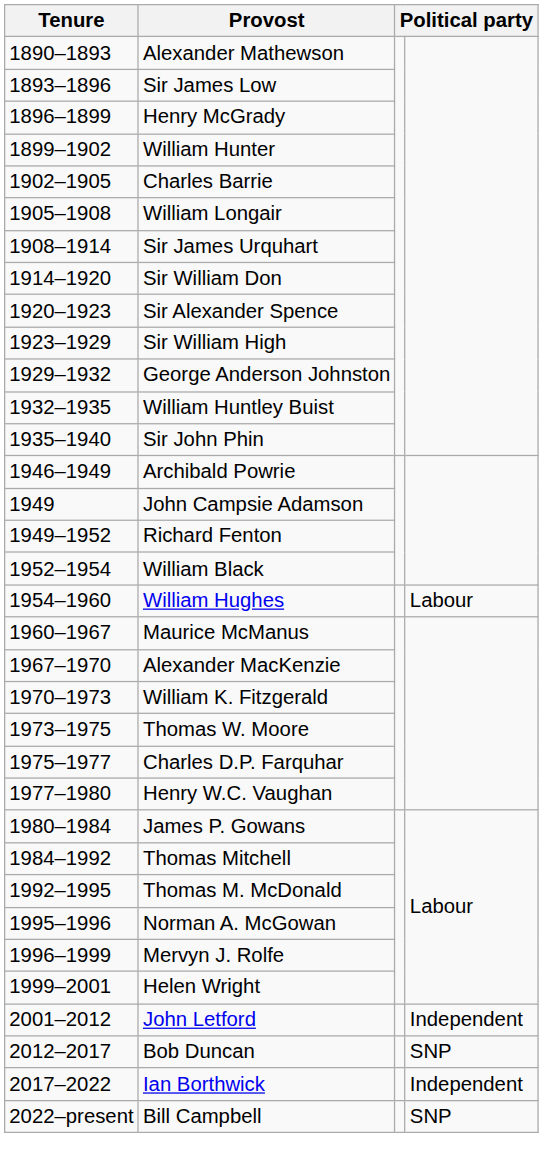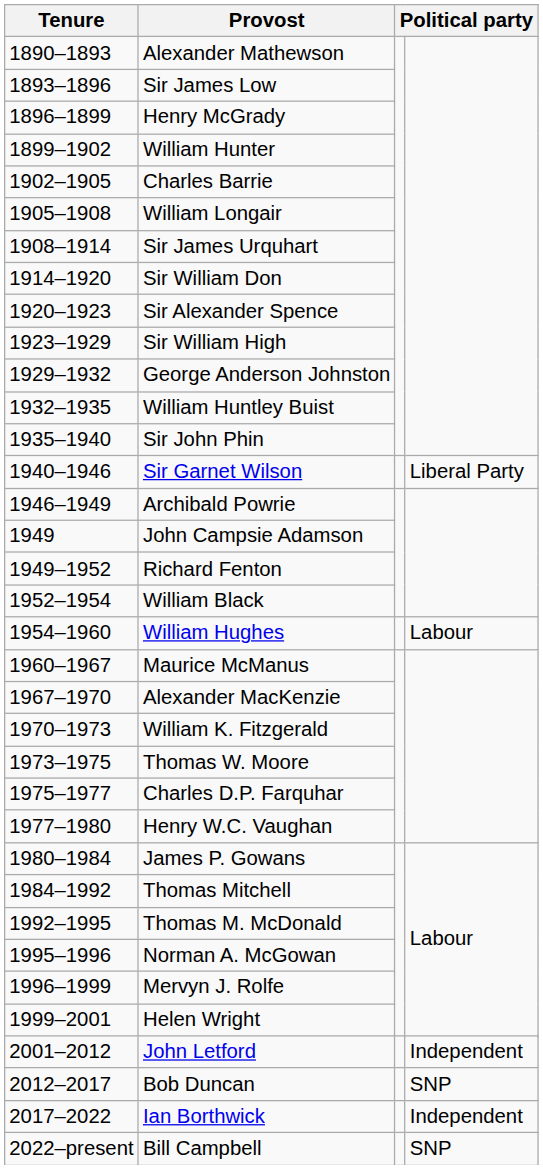+ row: (223, 471)
